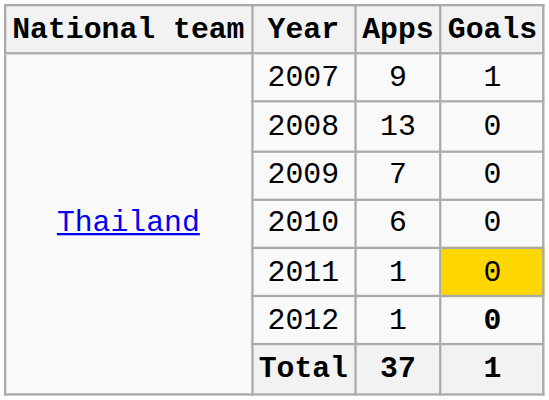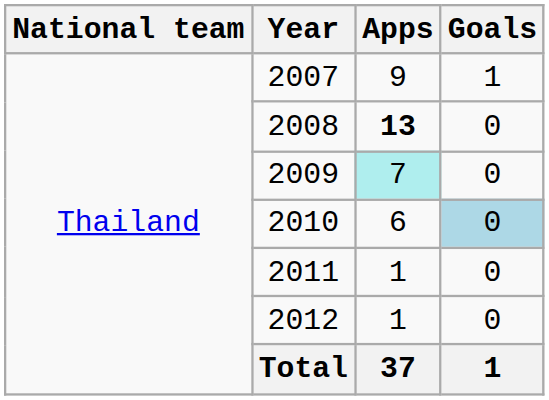(398, 126) normal -> (398, 126) bold
(398, 175) no background -> (398, 175) paleturquoise background
(492, 223) no background -> (492, 223) lightblue background
(492, 272) gold background -> (492, 272) no background
(492, 321) bold -> (492, 321) normal
